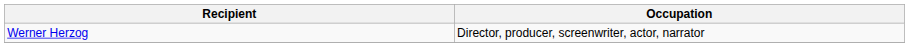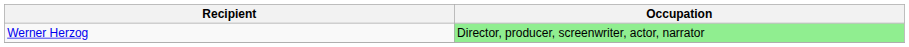(581, 33) no background -> (581, 33) lightgreen background
